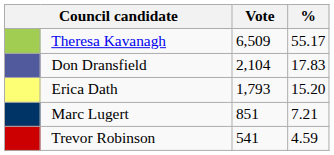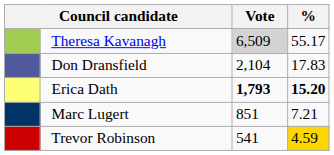(253, 41) no background -> (253, 41) lightgrey background
(253, 89) normal -> (253, 89) bold
(308, 89) normal -> (308, 89) bold
(304, 138) no background -> (304, 138) gold background
